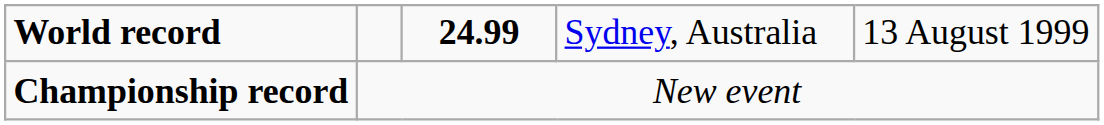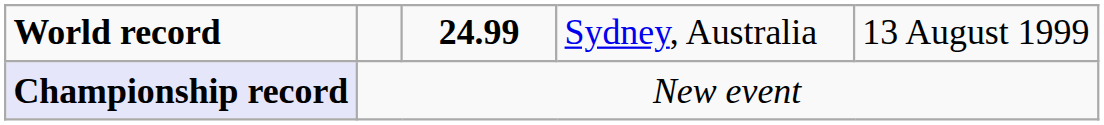(181, 89) no background -> (181, 89) lavender background
